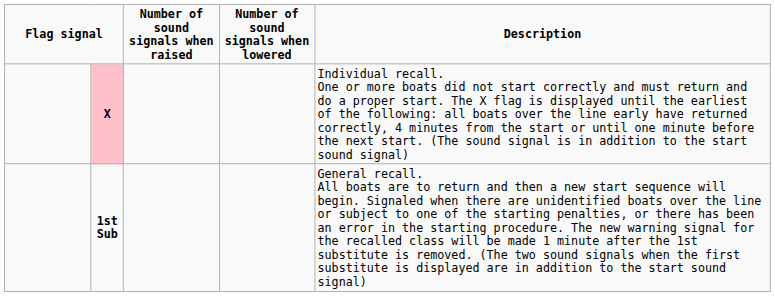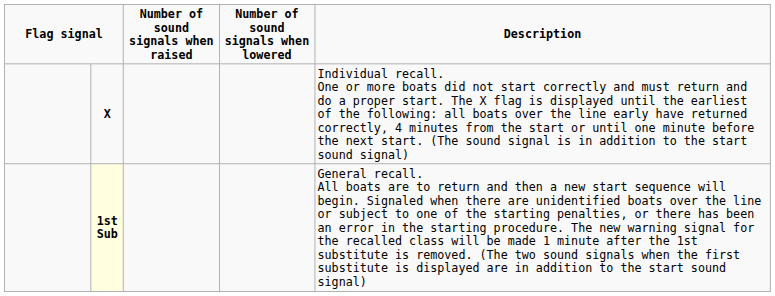(107, 114) pink background -> (107, 114) no background
(107, 228) no background -> (107, 228) lightyellow background
